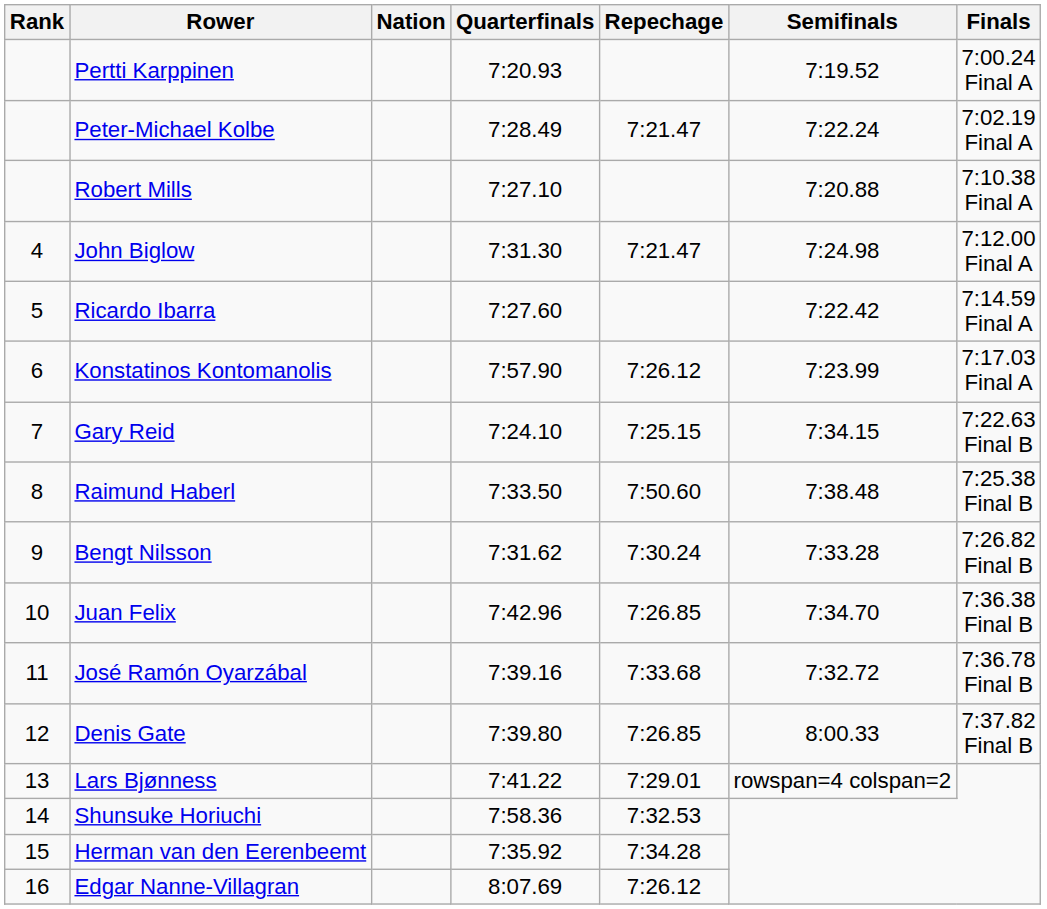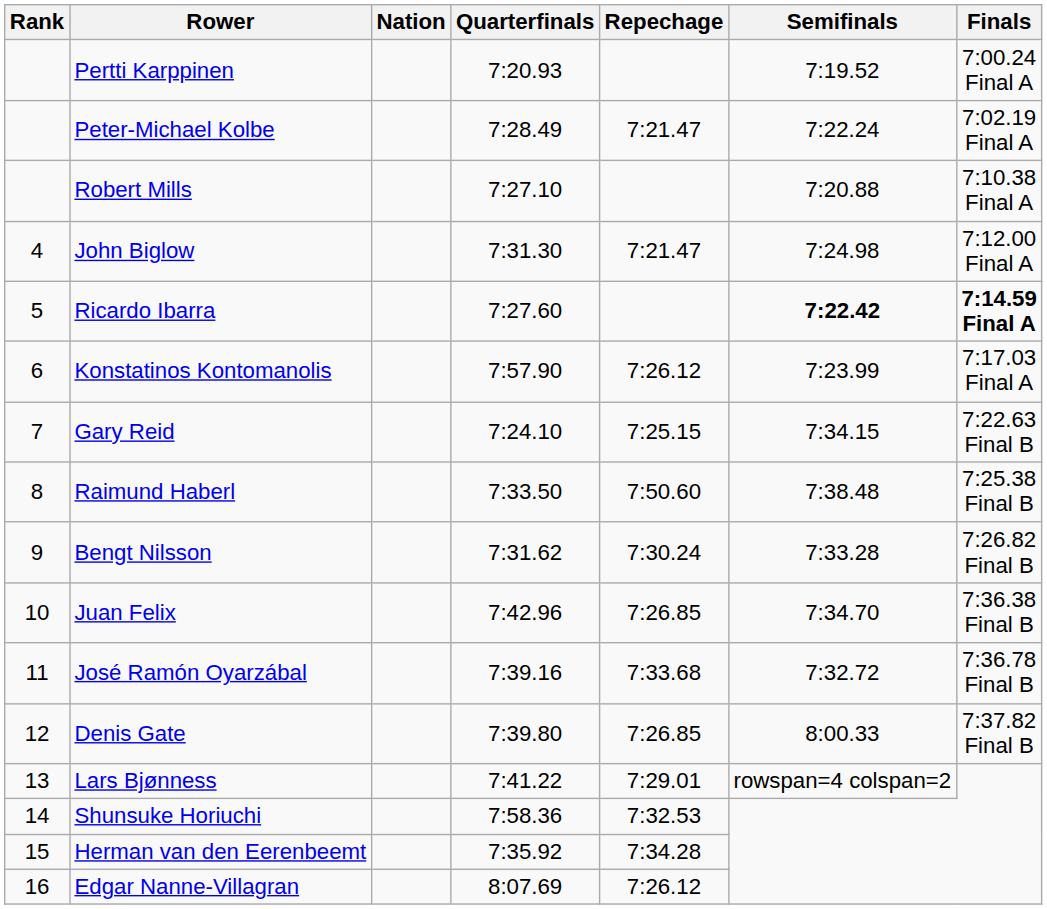(842, 311) normal -> (842, 311) bold
(999, 311) normal -> (999, 311) bold
